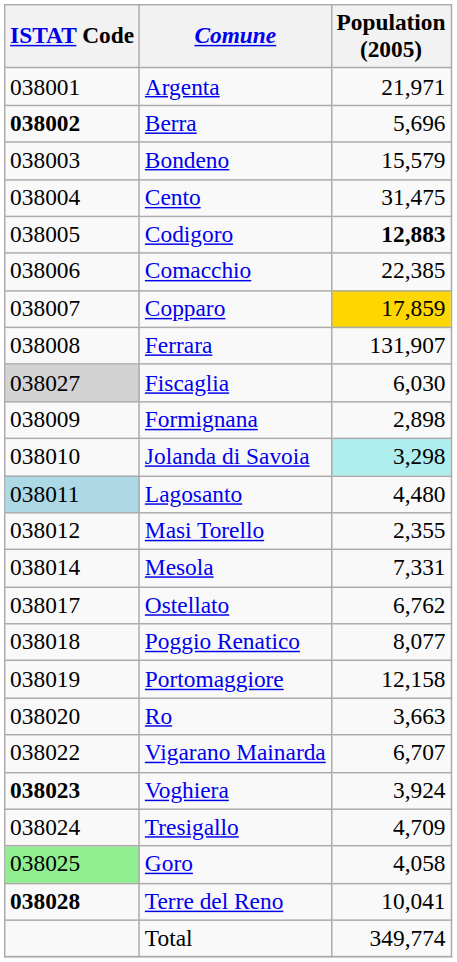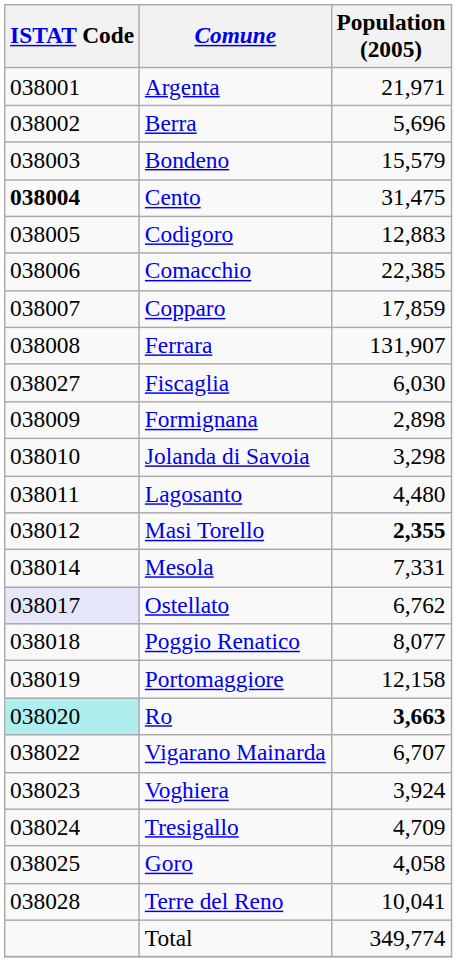(45, 123) bold -> (45, 123) normal
(45, 197) normal -> (45, 197) bold
(413, 234) bold -> (413, 234) normal
(413, 308) gold background -> (413, 308) no background
(45, 382) lightgrey background -> (45, 382) no background
(419, 456) paleturquoise background -> (419, 456) no background
(45, 493) lightblue background -> (45, 493) no background
(419, 530) normal -> (419, 530) bold
(45, 605) no background -> (45, 605) lavender background
(45, 716) no background -> (45, 716) paleturquoise background
(419, 716) normal -> (419, 716) bold
(45, 790) bold -> (45, 790) normal
(45, 864) lightgreen background -> (45, 864) no background
(45, 901) bold -> (45, 901) normal
